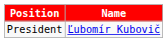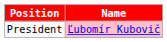(114, 30) no background -> (114, 30) pink background
